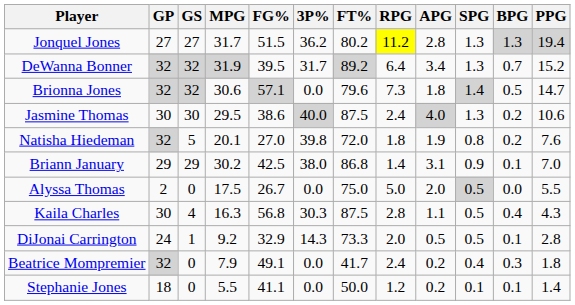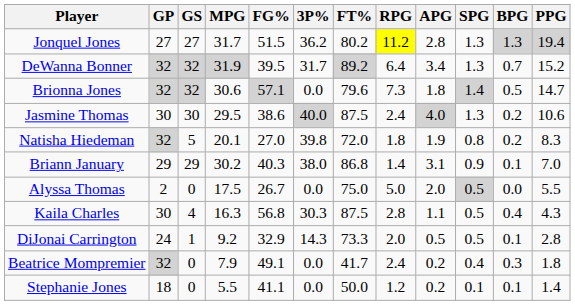(551, 139) 7.6 -> (551, 139) 8.3
(271, 164) 42.5 -> (271, 164) 40.3
